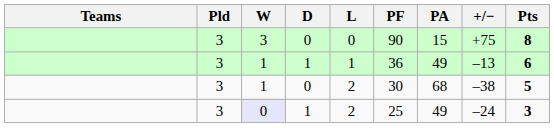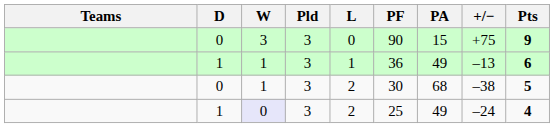columns swapped: (219, 16) <-> (307, 16)
(528, 39) 8 -> (528, 39) 9
(528, 110) 3 -> (528, 110) 4
